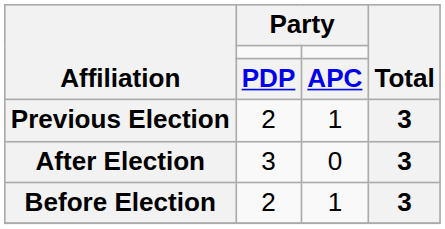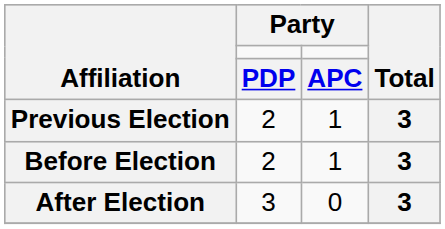rows swapped: (120, 202) <-> (120, 161)
